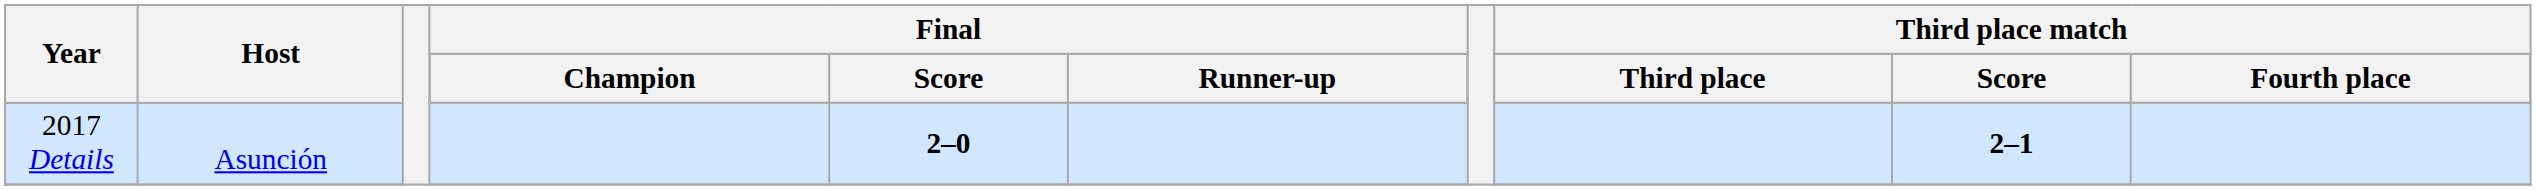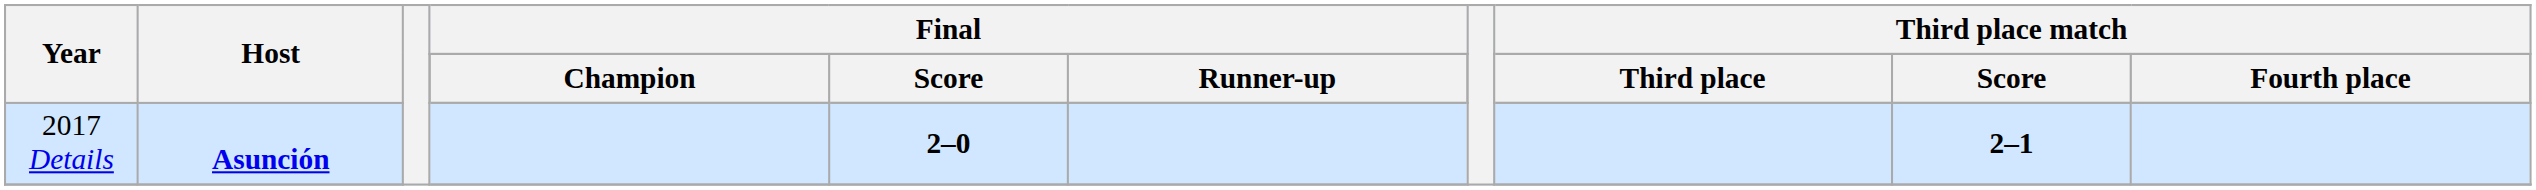(271, 160) normal -> (271, 160) bold
